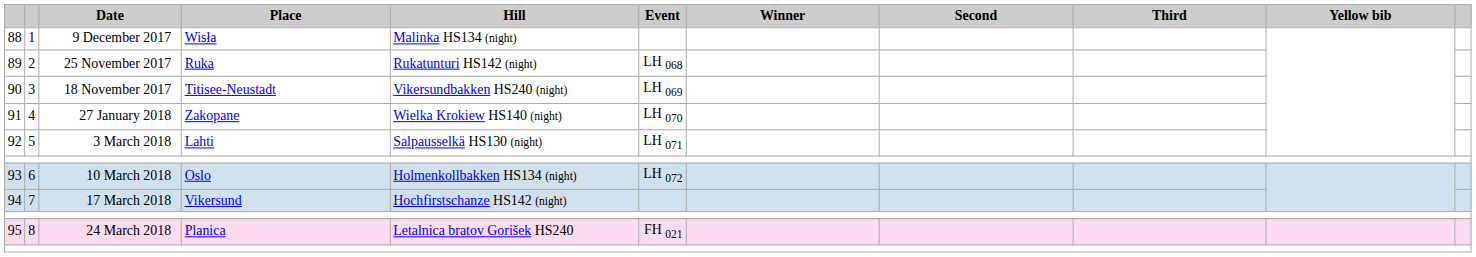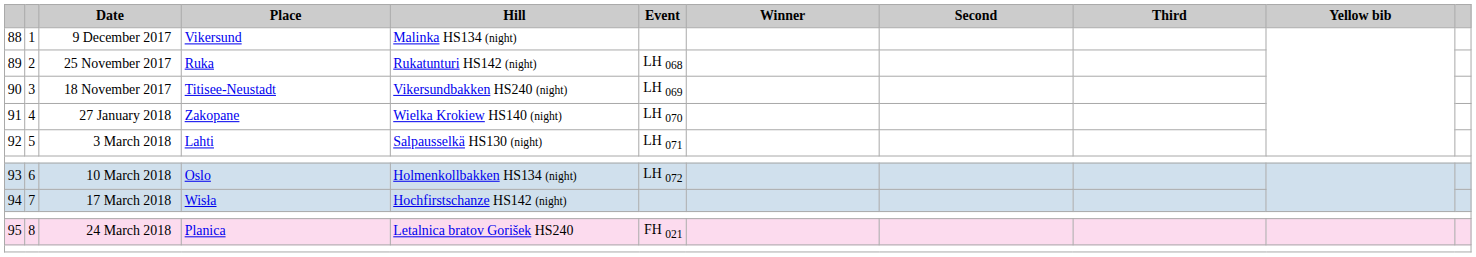(201, 38) Wisła -> (213, 38) Vikersund
(213, 200) Vikersund -> (201, 200) Wisła
